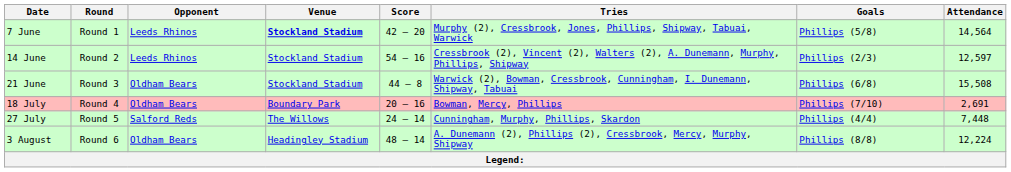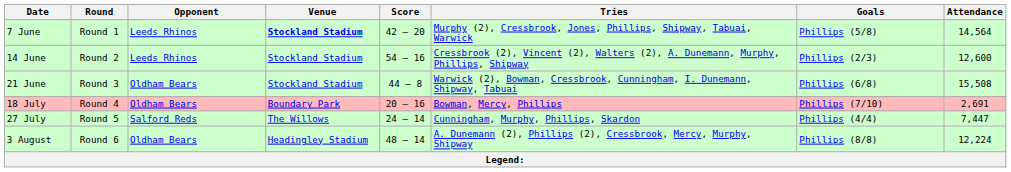(975, 58) 12,597 -> (975, 58) 12,600
(975, 119) 7,448 -> (975, 119) 7,447
